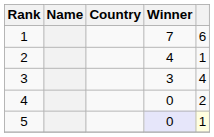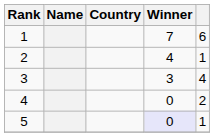(202, 121) lightyellow background -> (202, 121) no background
